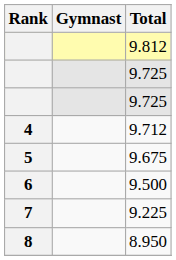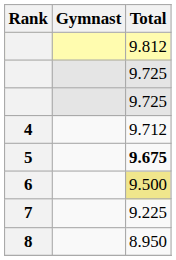(148, 157) normal -> (148, 157) bold
(148, 185) no background -> (148, 185) khaki background
